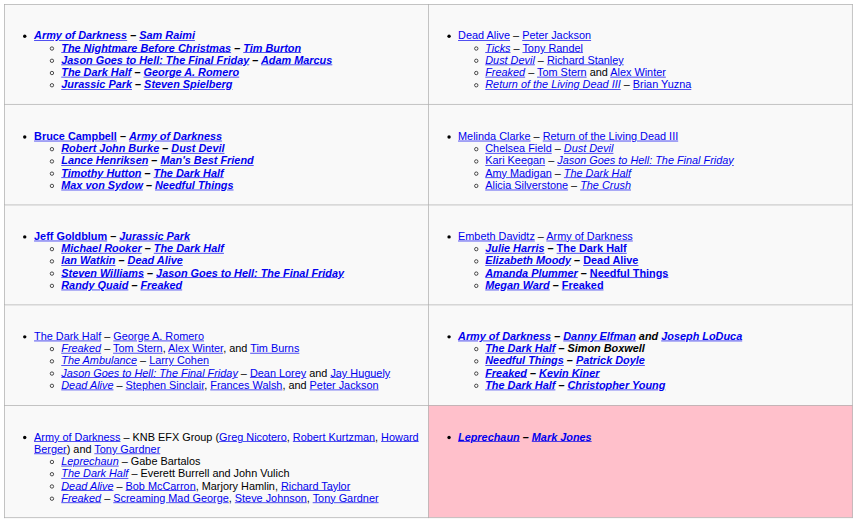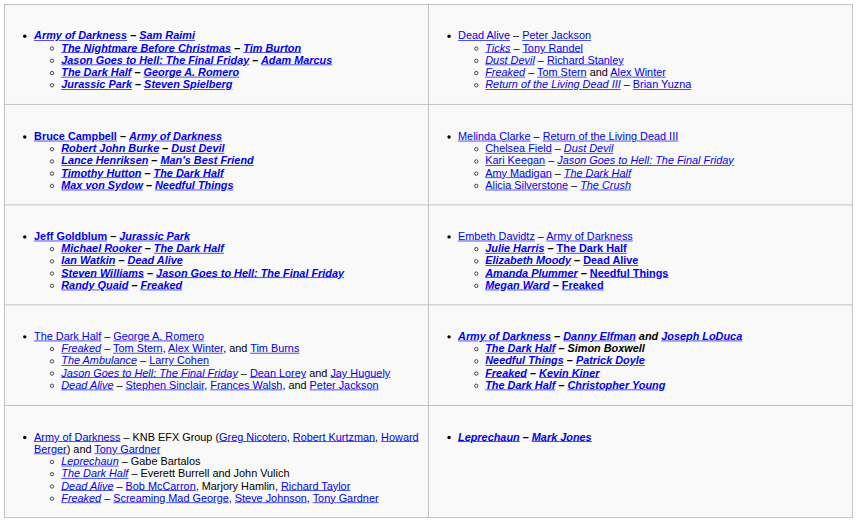(640, 437) pink background -> (640, 437) no background
